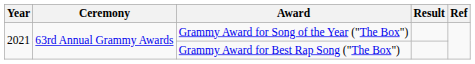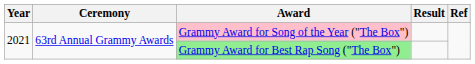(294, 31) no background -> (294, 31) pink background
(289, 50) no background -> (289, 50) lightgreen background
